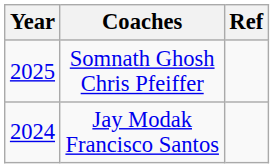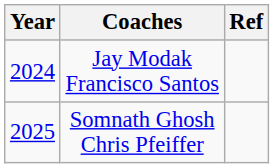rows swapped: (142, 132) <-> (142, 70)
